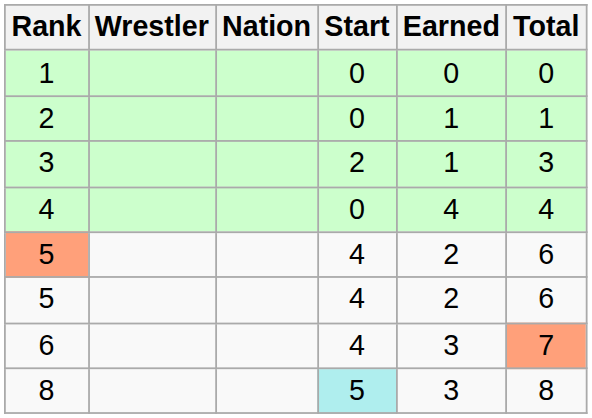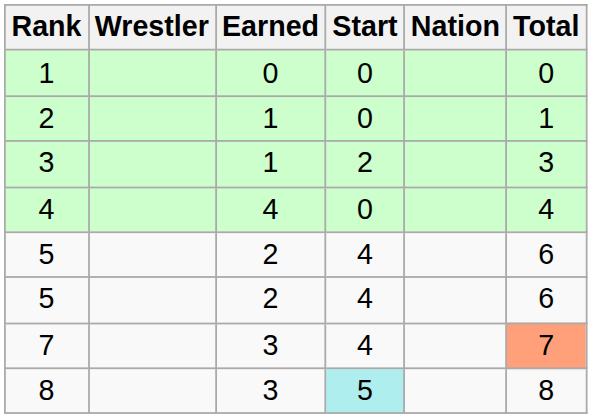columns swapped: (267, 27) <-> (451, 27)
(47, 254) lightsalmon background -> (47, 254) no background
(47, 345) 6 -> (47, 345) 7
